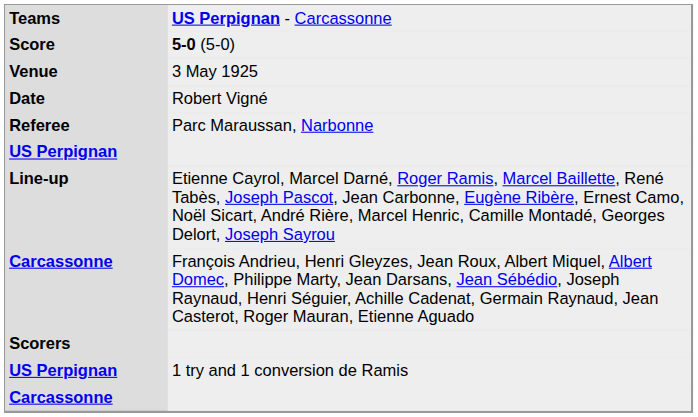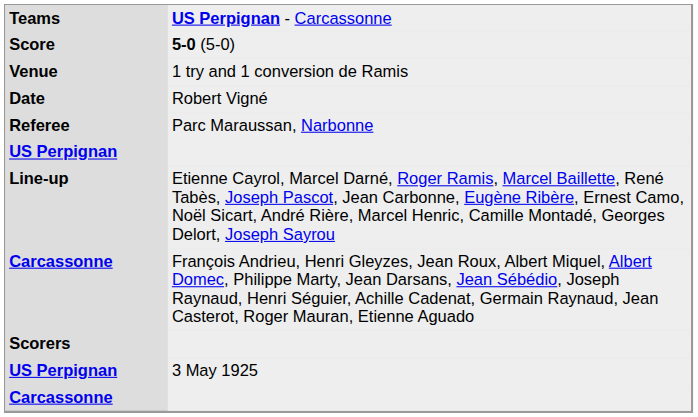(215, 71) 3 May 1925 -> (290, 71) 1 try and 1 conversion de Ramis
(290, 370) 1 try and 1 conversion de Ramis -> (215, 370) 3 May 1925
